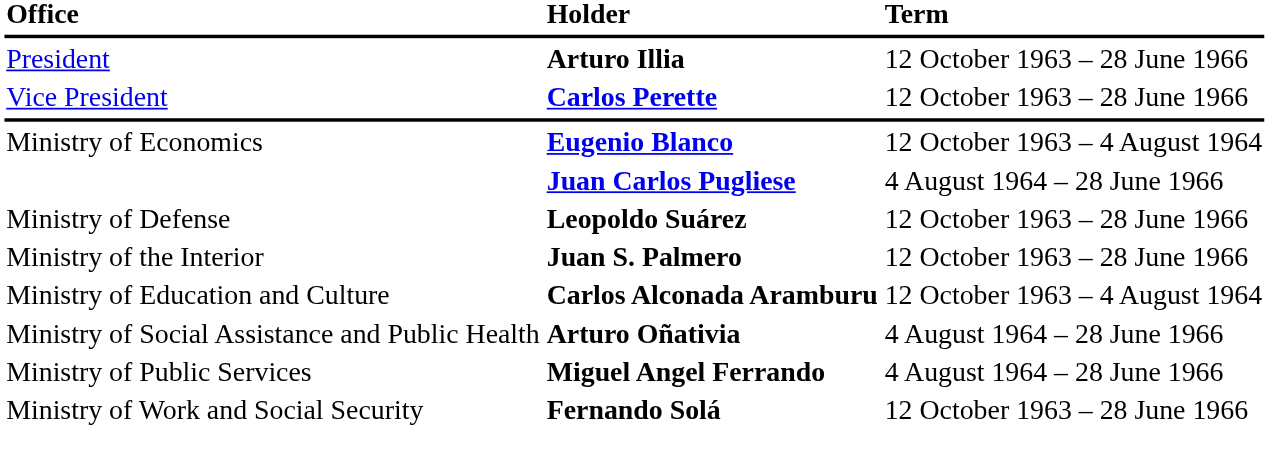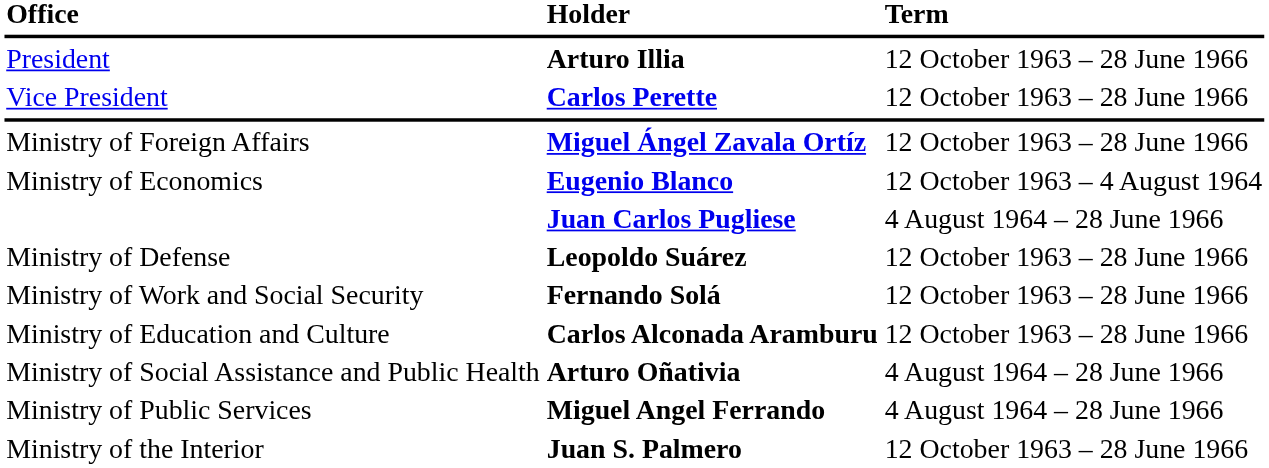+ row: (158, 142)
rows swapped: (135, 257) <-> (215, 410)
(1073, 295) 12 October 1963 – 4 August 1964 -> (1066, 333) 12 October 1963 – 28 June 1966
